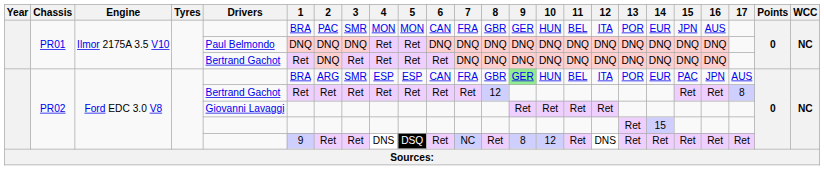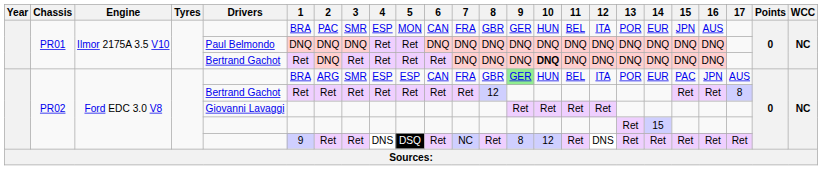(384, 28) MON -> (382, 28) ESP
(550, 60) normal -> (548, 60) bold
